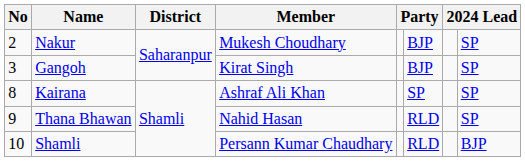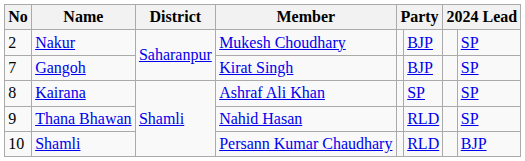(12, 67) 3 -> (12, 67) 7
